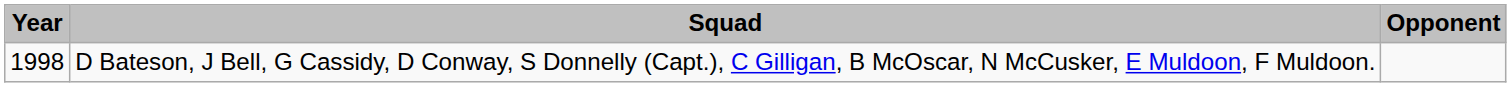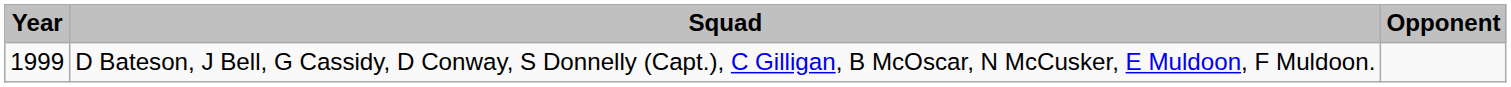(37, 61) 1998 -> (37, 61) 1999
